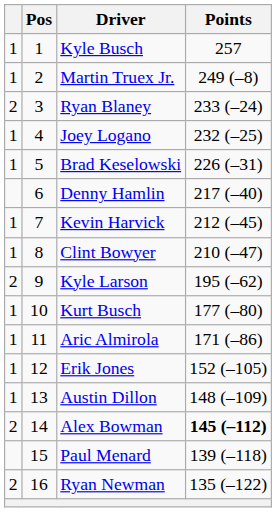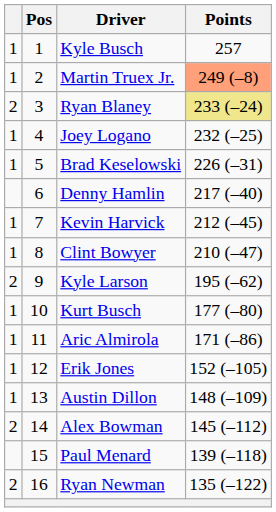(228, 77) no background -> (228, 77) lightsalmon background
(228, 106) no background -> (228, 106) khaki background
(228, 426) bold -> (228, 426) normal
